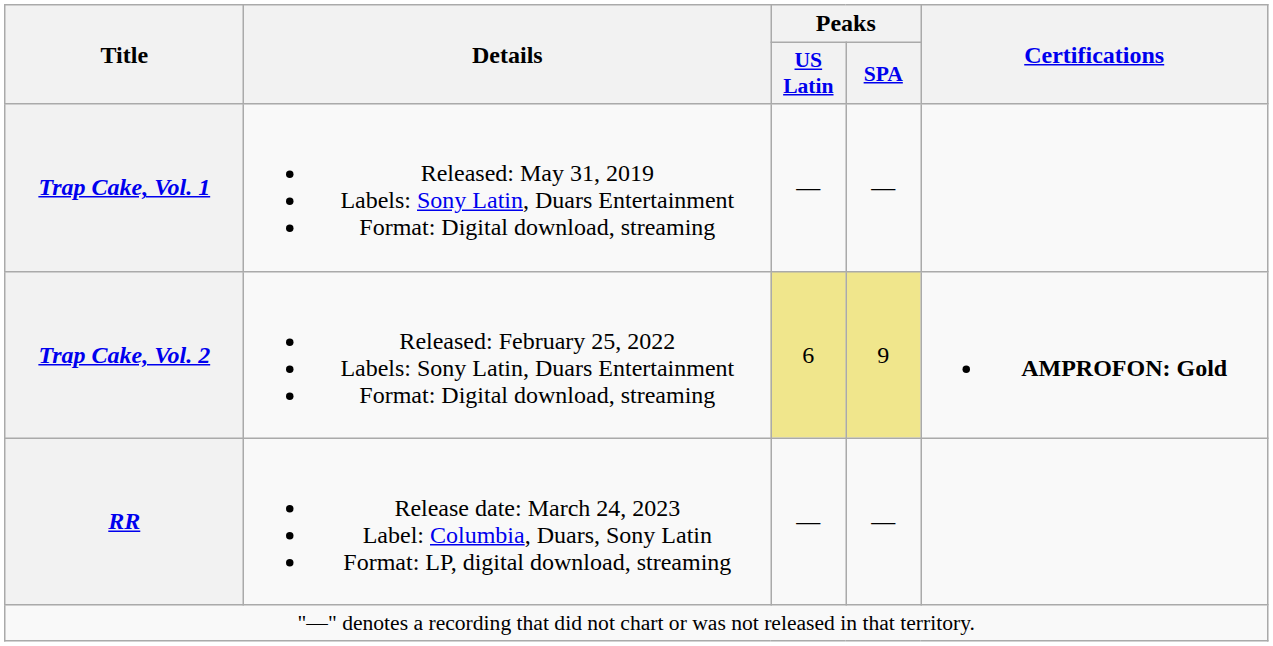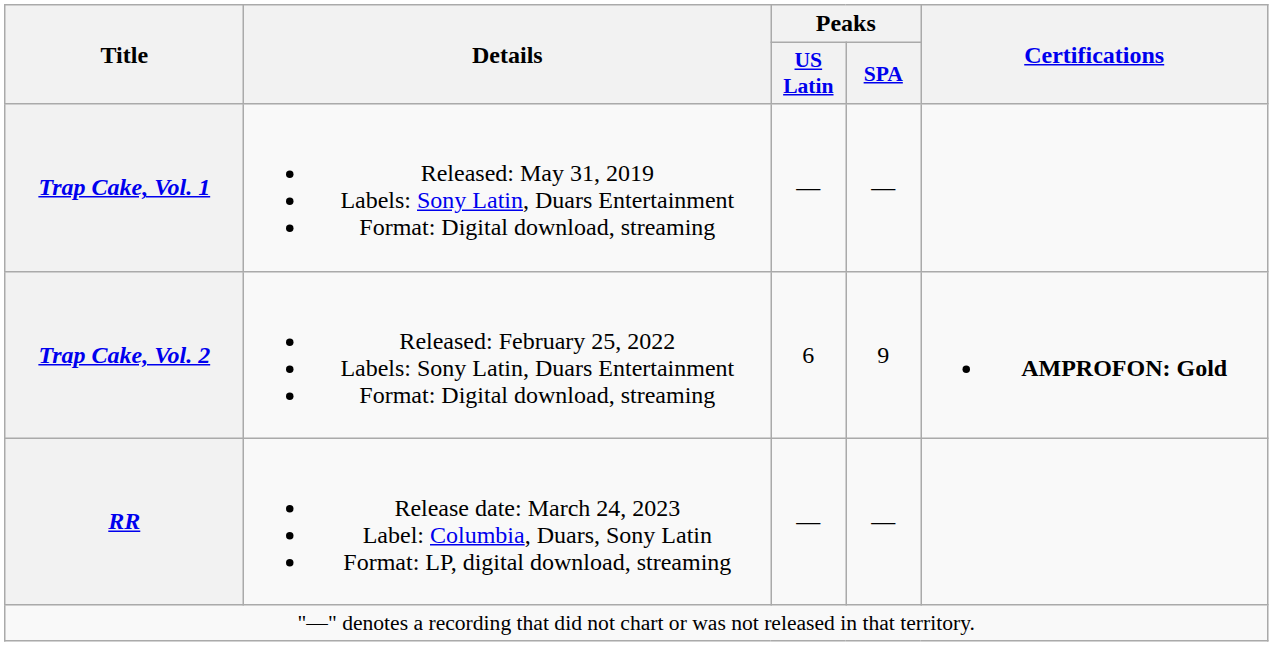(808, 354) khaki background -> (808, 354) no background
(883, 354) khaki background -> (883, 354) no background
